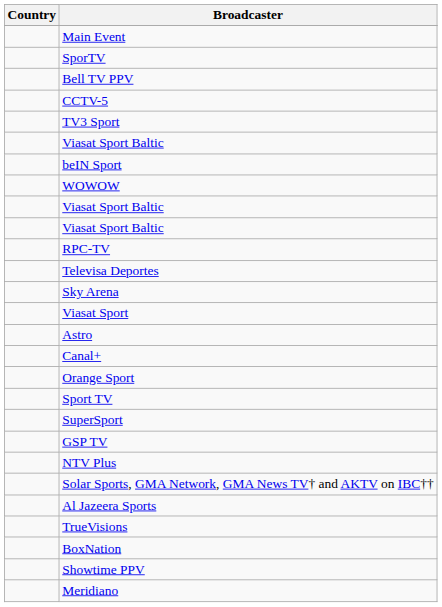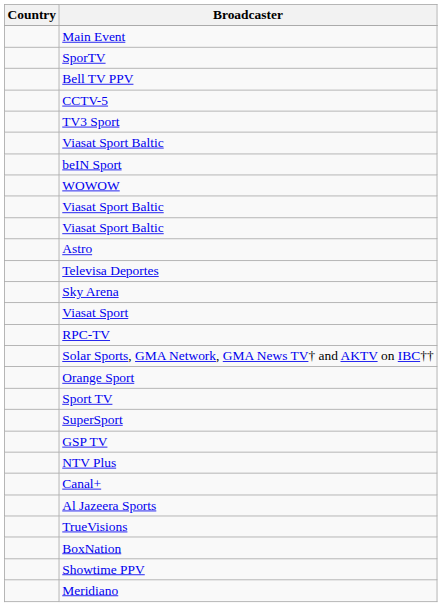(86, 249) RPC-TV -> (77, 249) Astro
(77, 334) Astro -> (86, 334) RPC-TV
(82, 356) Canal+ -> (248, 356) Solar Sports, GMA Network, GMA News TV† and AKTV on IBC††
(248, 484) Solar Sports, GMA Network, GMA News TV† and AKTV on IBC†† -> (82, 484) Canal+
